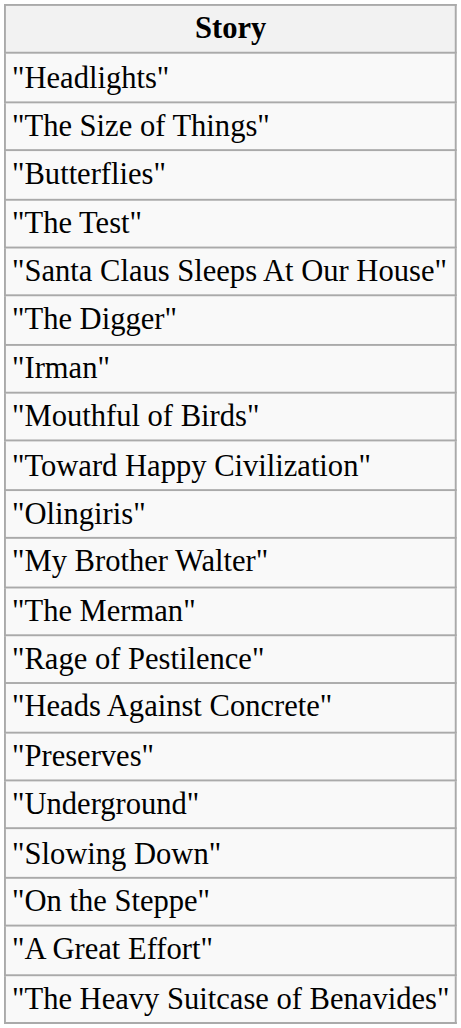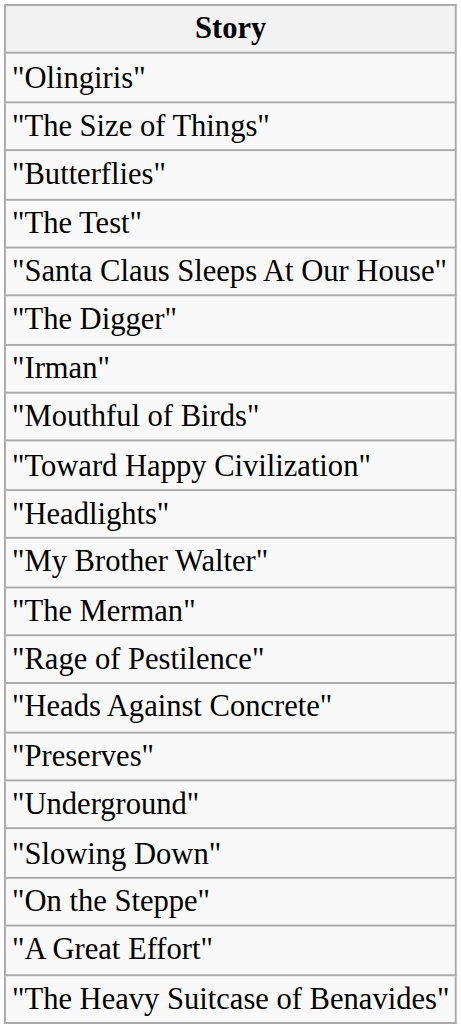(91, 77) "Headlights" -> (79, 77) "Olingiris"
(79, 513) "Olingiris" -> (91, 513) "Headlights"
